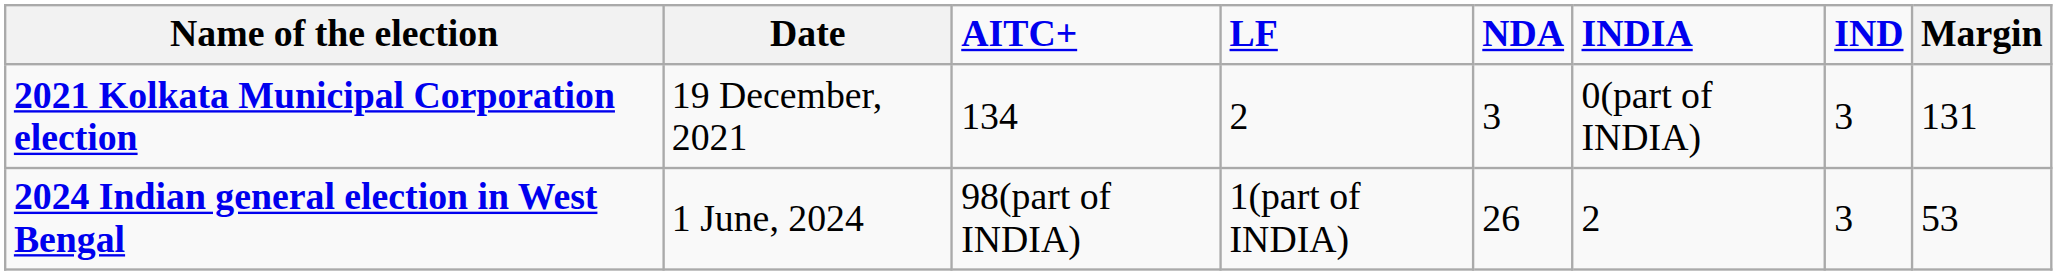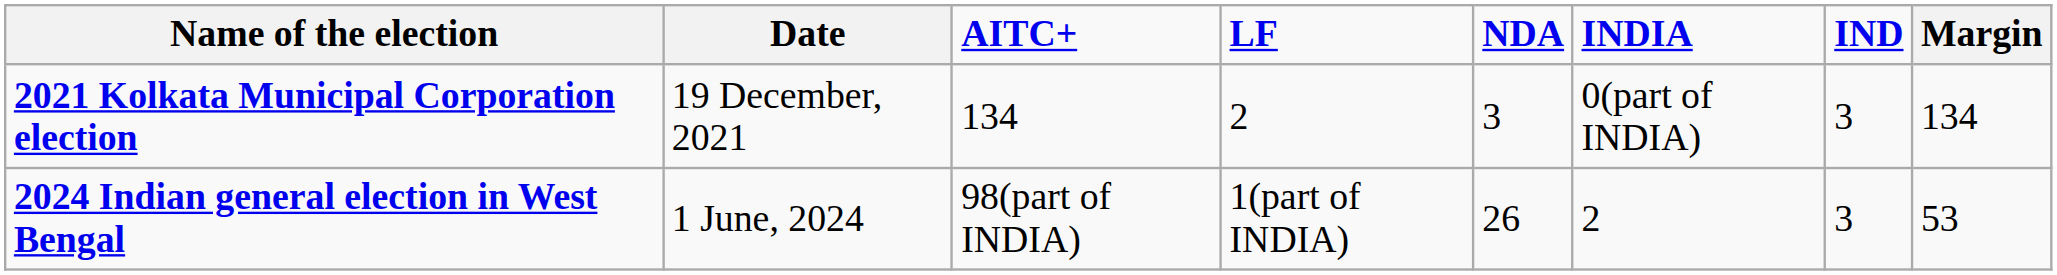(1949, 115) 131 -> (1949, 115) 134
